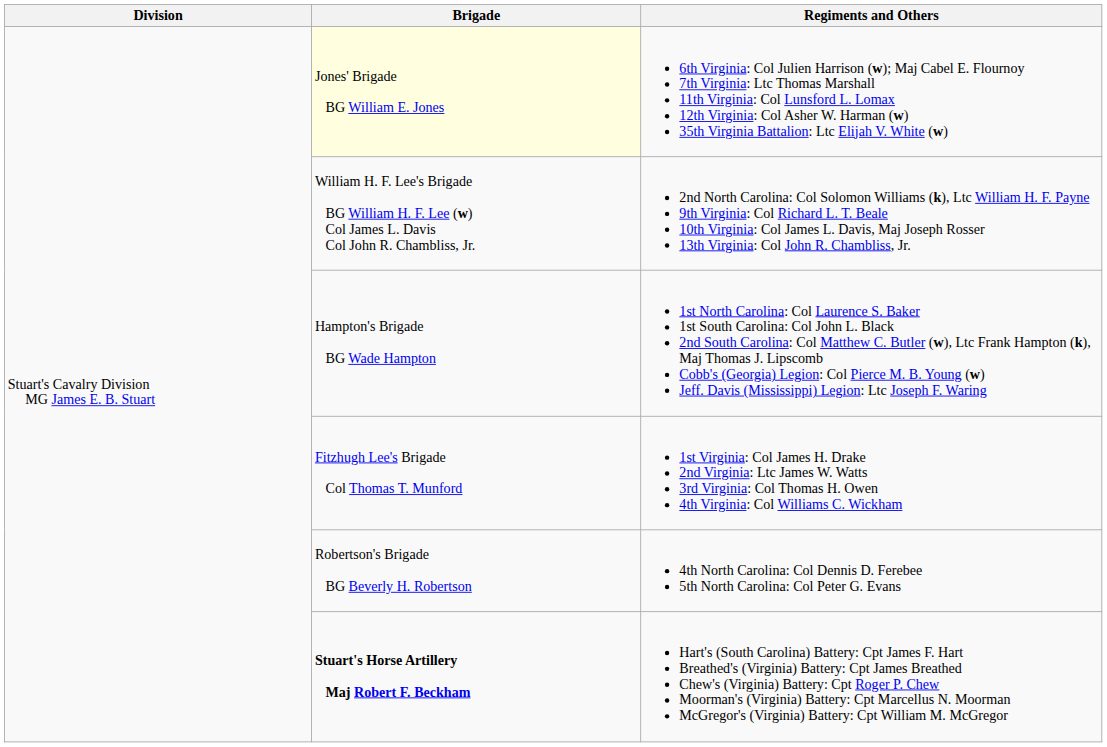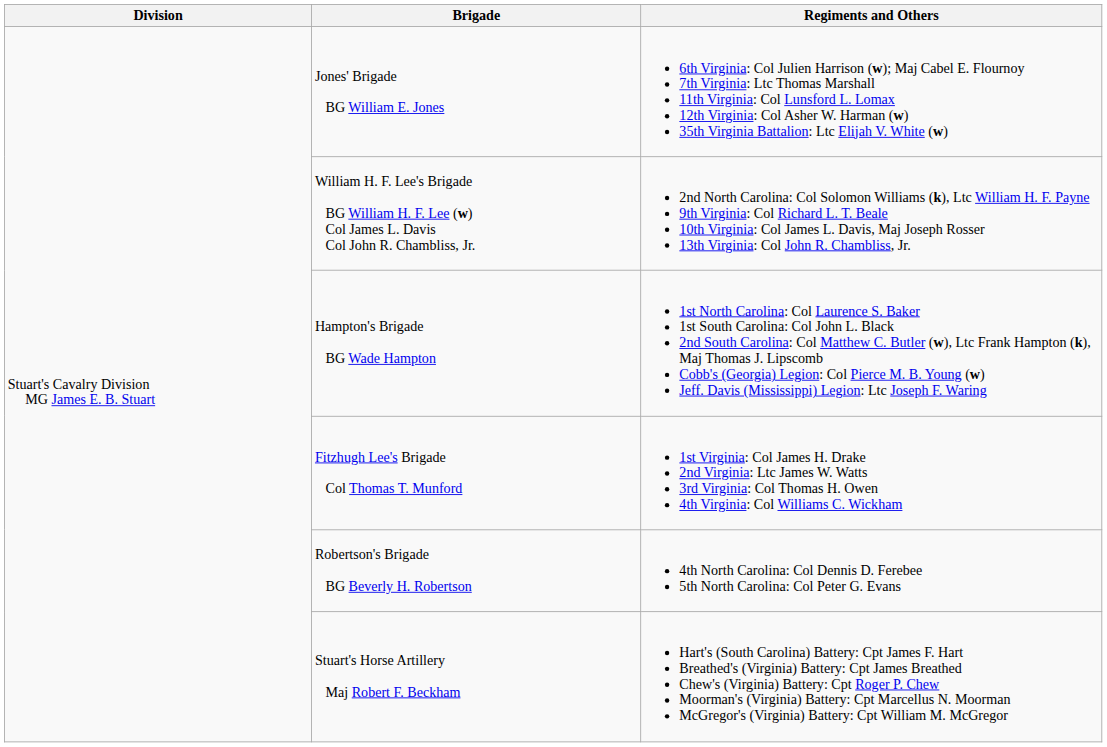(380, 91) lightyellow background -> (380, 91) no background
(393, 676) bold -> (388, 676) normal
